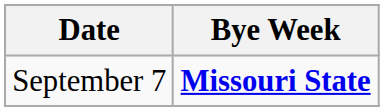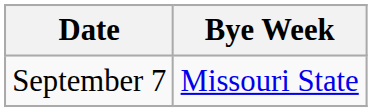(276, 80) bold -> (270, 80) normal
